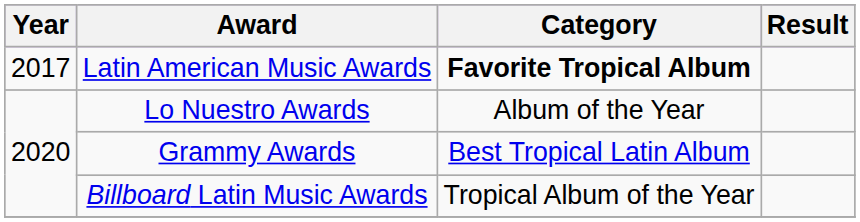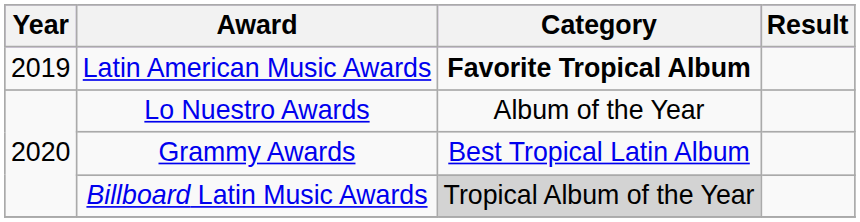(41, 68) 2017 -> (41, 68) 2019
(599, 195) no background -> (599, 195) lightgrey background
